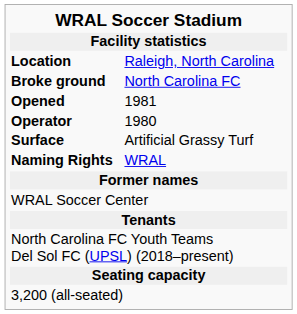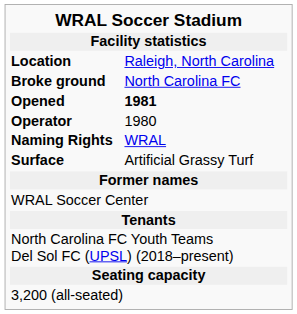(140, 101) normal -> (140, 101) bold
rows swapped: (37, 141) <-> (62, 160)
